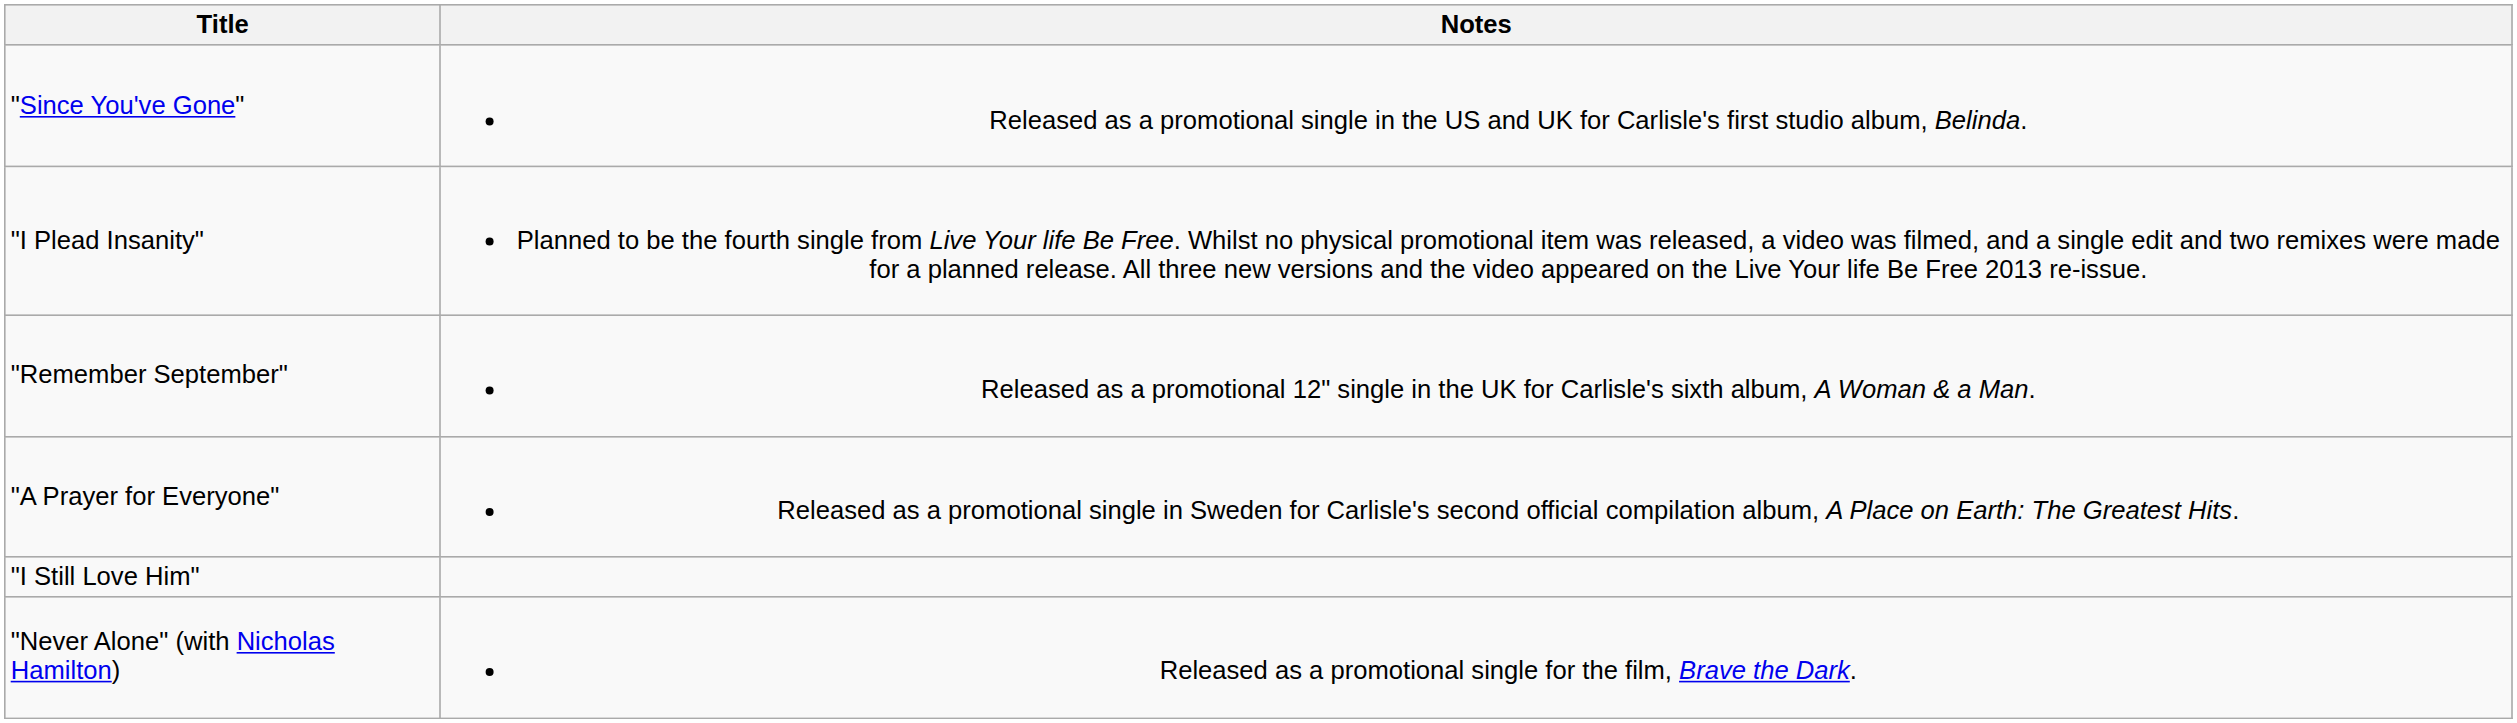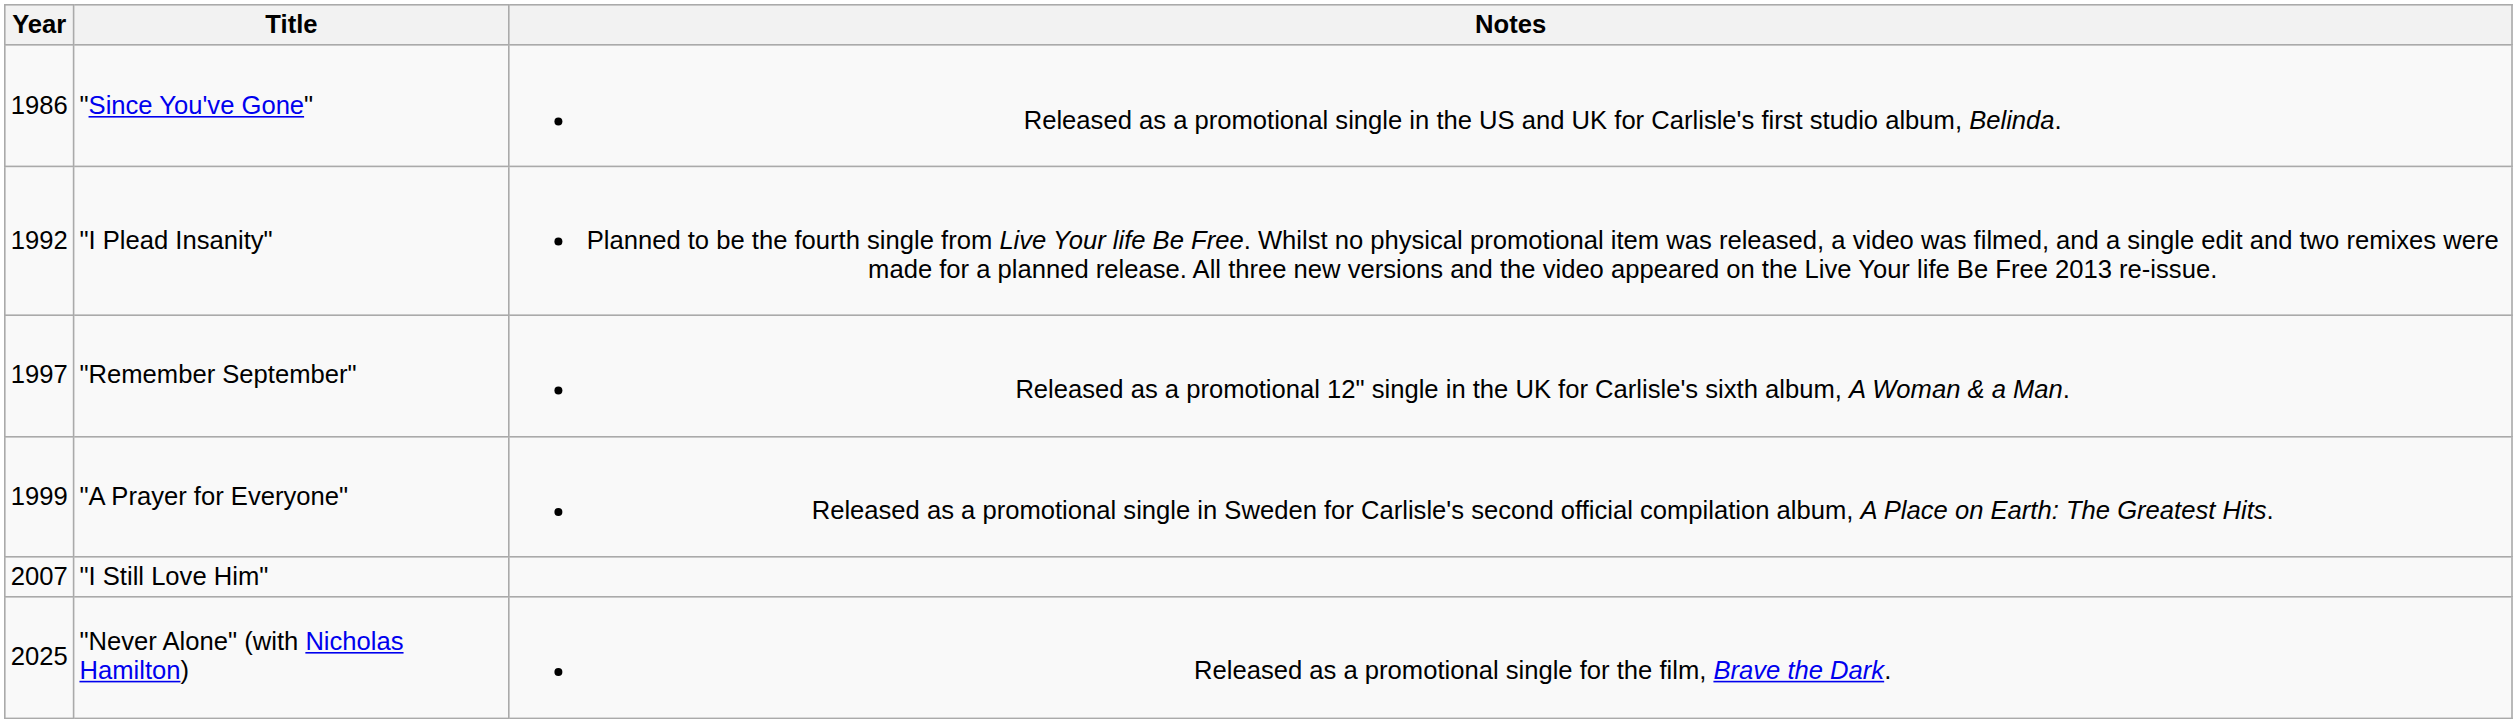+ column: (39, 24)
